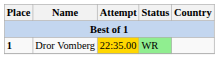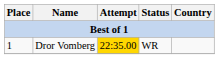(9, 45) bold -> (9, 45) normal
(150, 45) lightgreen background -> (150, 45) no background
